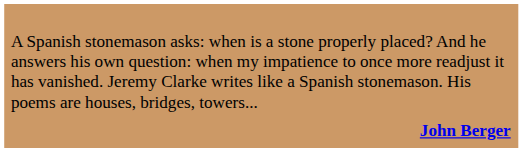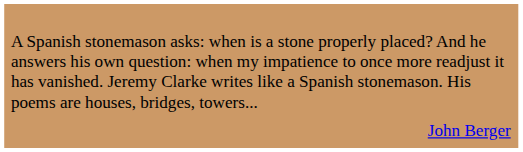(465, 130) bold -> (469, 130) normal
